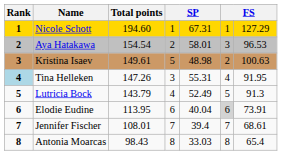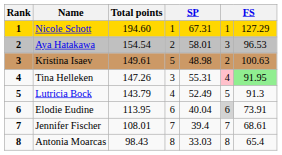(19, 77) lightblue background -> (19, 77) no background
(227, 77) no background -> (227, 77) pink background
(255, 77) no background -> (255, 77) lightgreen background
